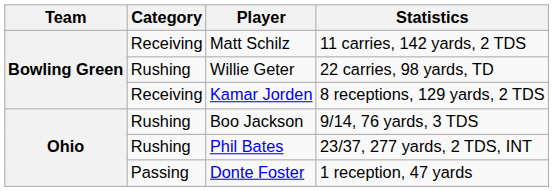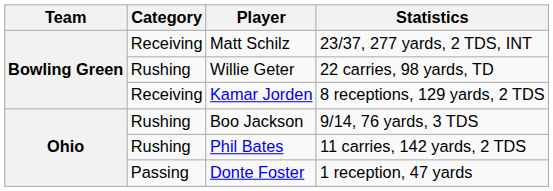(423, 43) 11 carries, 142 yards, 2 TDS -> (426, 43) 23/37, 277 yards, 2 TDS, INT
(426, 147) 23/37, 277 yards, 2 TDS, INT -> (423, 147) 11 carries, 142 yards, 2 TDS
